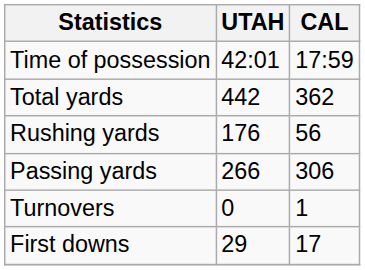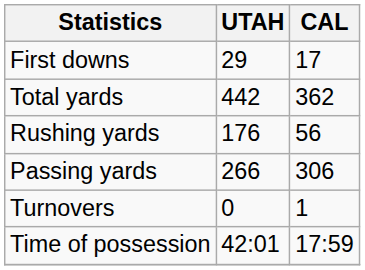rows swapped: (70, 245) <-> (110, 60)
